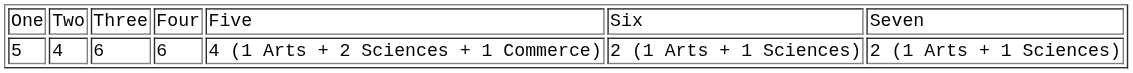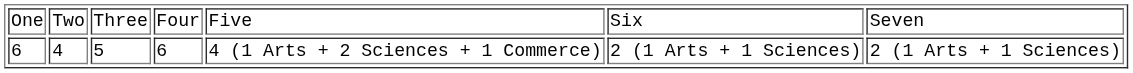(16, 51) 5 -> (16, 51) 6
(99, 51) 6 -> (99, 51) 5
